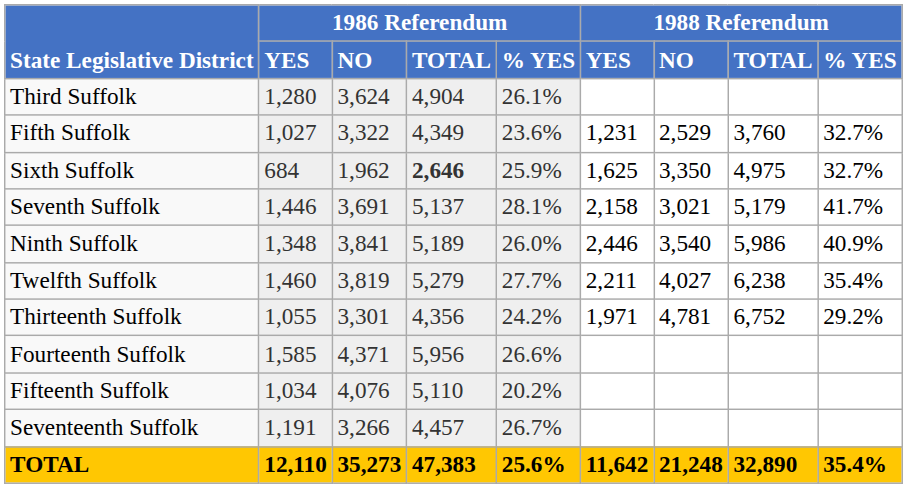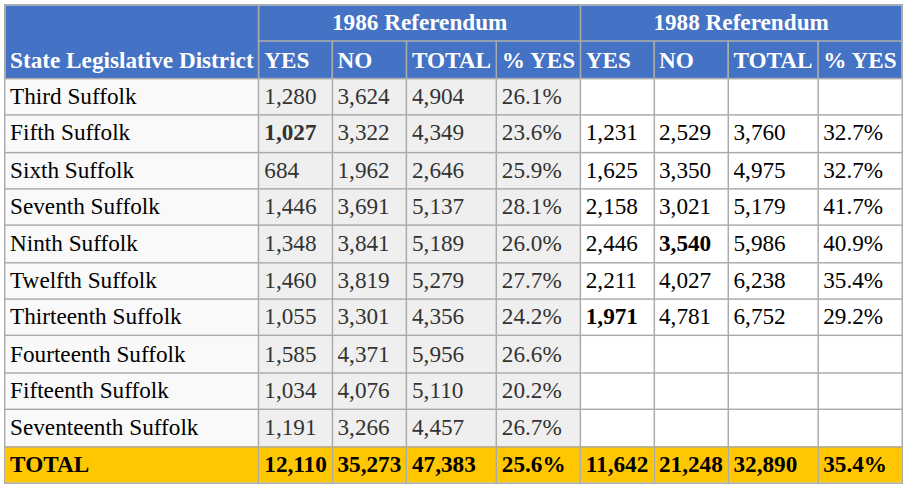(290, 133) normal -> (290, 133) bold
(438, 170) bold -> (438, 170) normal
(685, 243) normal -> (685, 243) bold
(612, 317) normal -> (612, 317) bold
